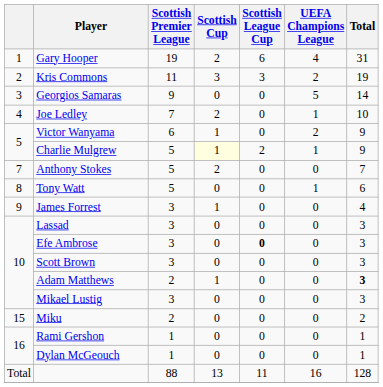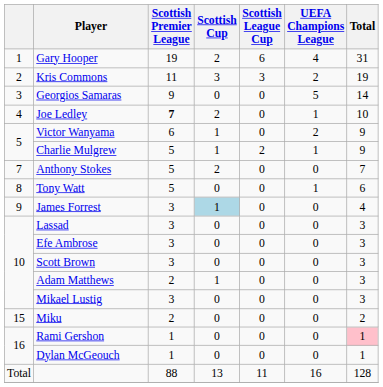(171, 114) normal -> (171, 114) bold
(217, 151) lightyellow background -> (217, 151) no background
(217, 206) no background -> (217, 206) lightblue background
(262, 243) bold -> (262, 243) normal
(362, 280) bold -> (362, 280) normal
(362, 336) no background -> (362, 336) pink background
